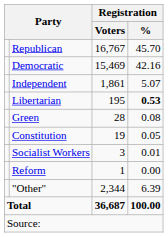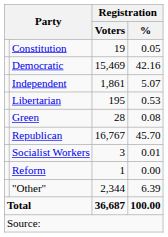rows swapped: (37, 48) <-> (39, 135)
(151, 100) bold -> (151, 100) normal
